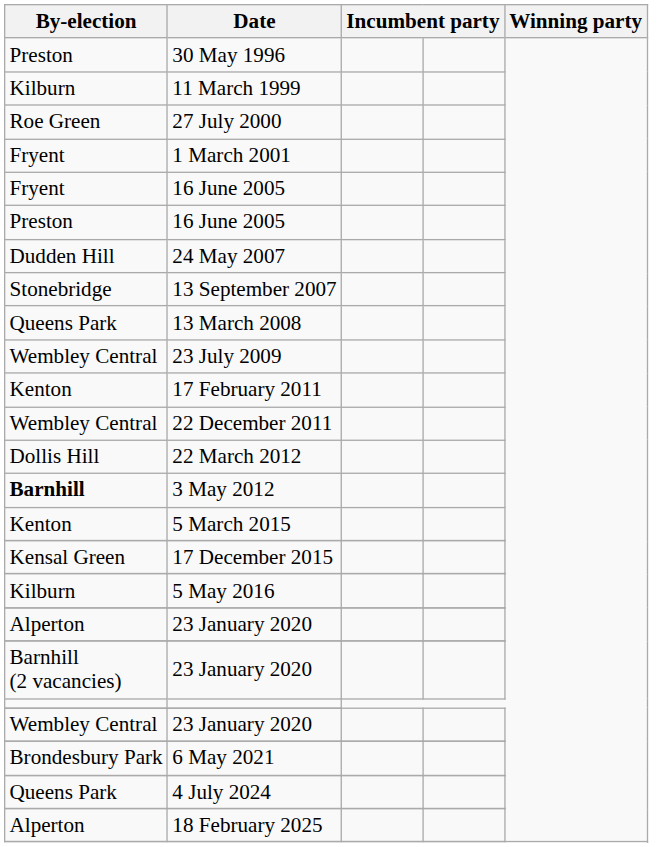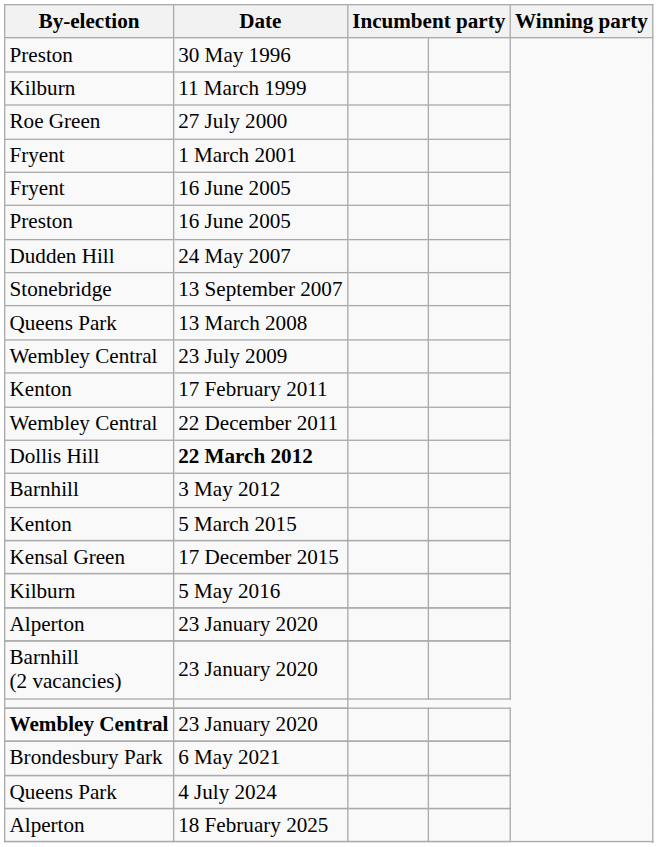(237, 456) normal -> (245, 456) bold
(47, 490) bold -> (44, 490) normal
(83, 724) normal -> (89, 724) bold
